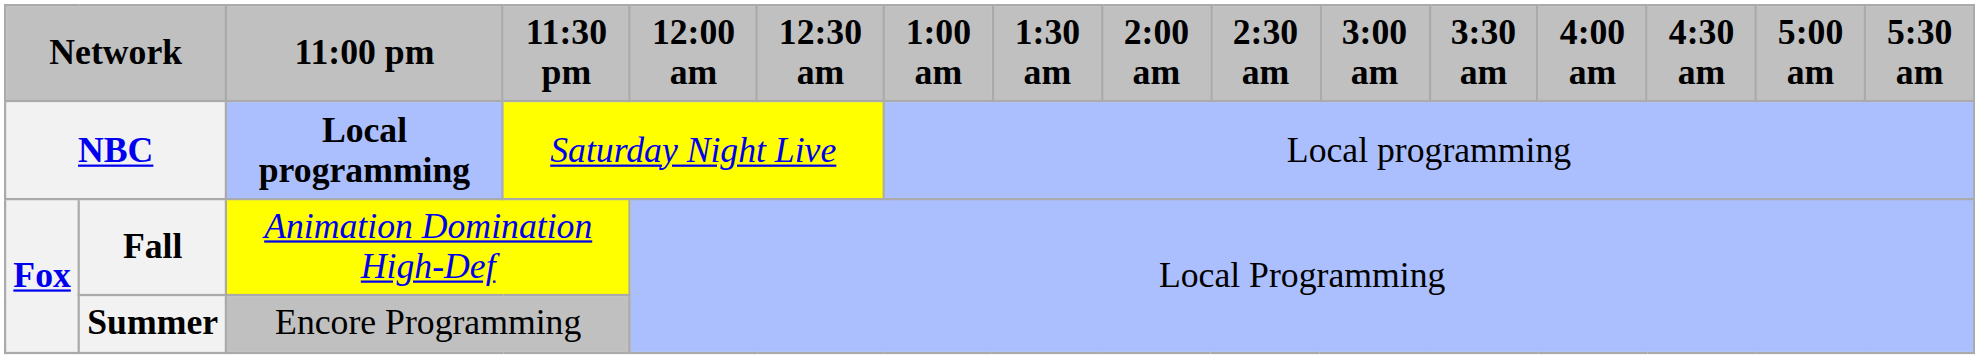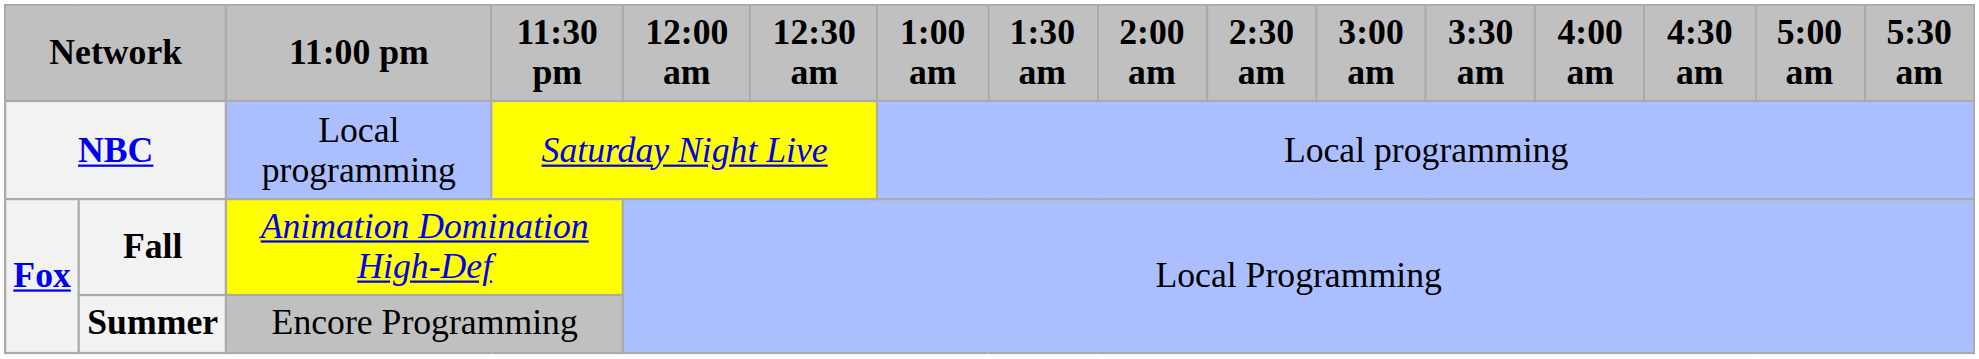(364, 149) bold -> (359, 149) normal
